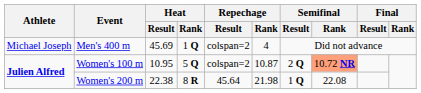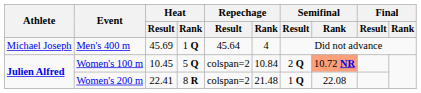(228, 46) colspan=2 -> (228, 46) 45.64
(161, 63) 10.95 -> (161, 63) 10.45
(266, 63) 10.87 -> (266, 63) 10.84
(161, 80) 22.38 -> (161, 80) 22.41
(228, 80) 45.64 -> (228, 80) colspan=2
(266, 80) 21.98 -> (266, 80) 21.48
